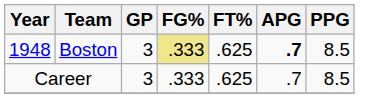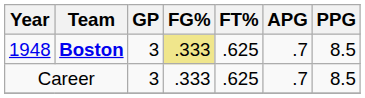(88, 49) normal -> (91, 49) bold
(294, 49) bold -> (300, 49) normal
